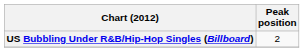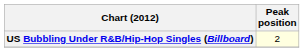(277, 39) no background -> (277, 39) lightyellow background
